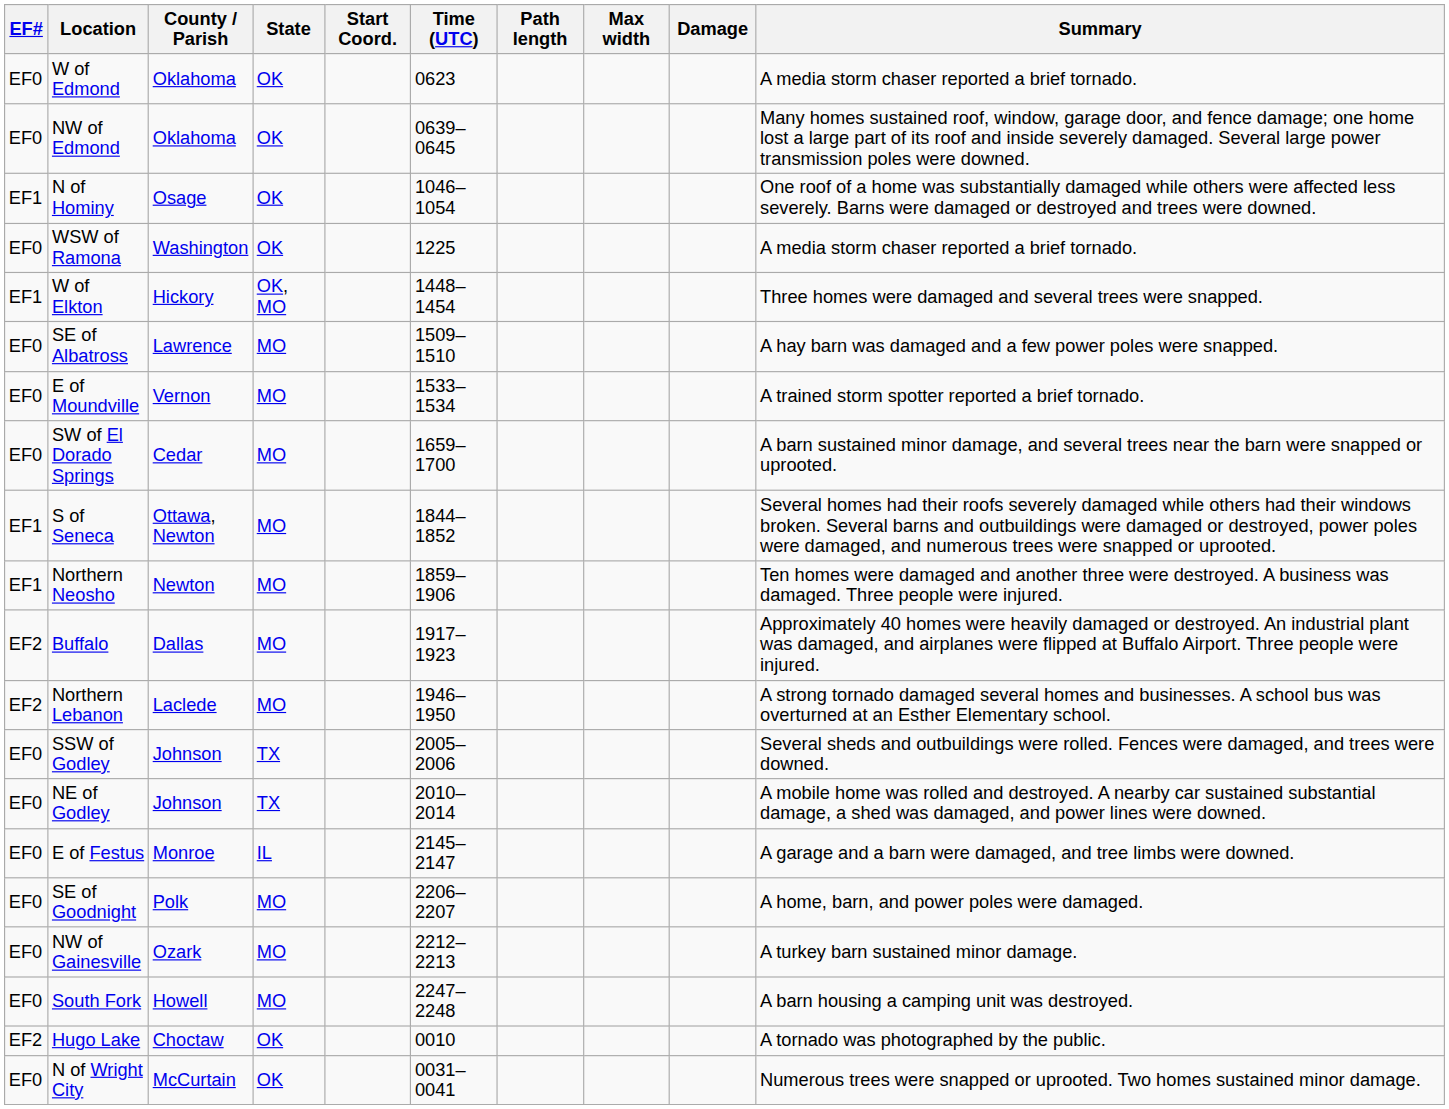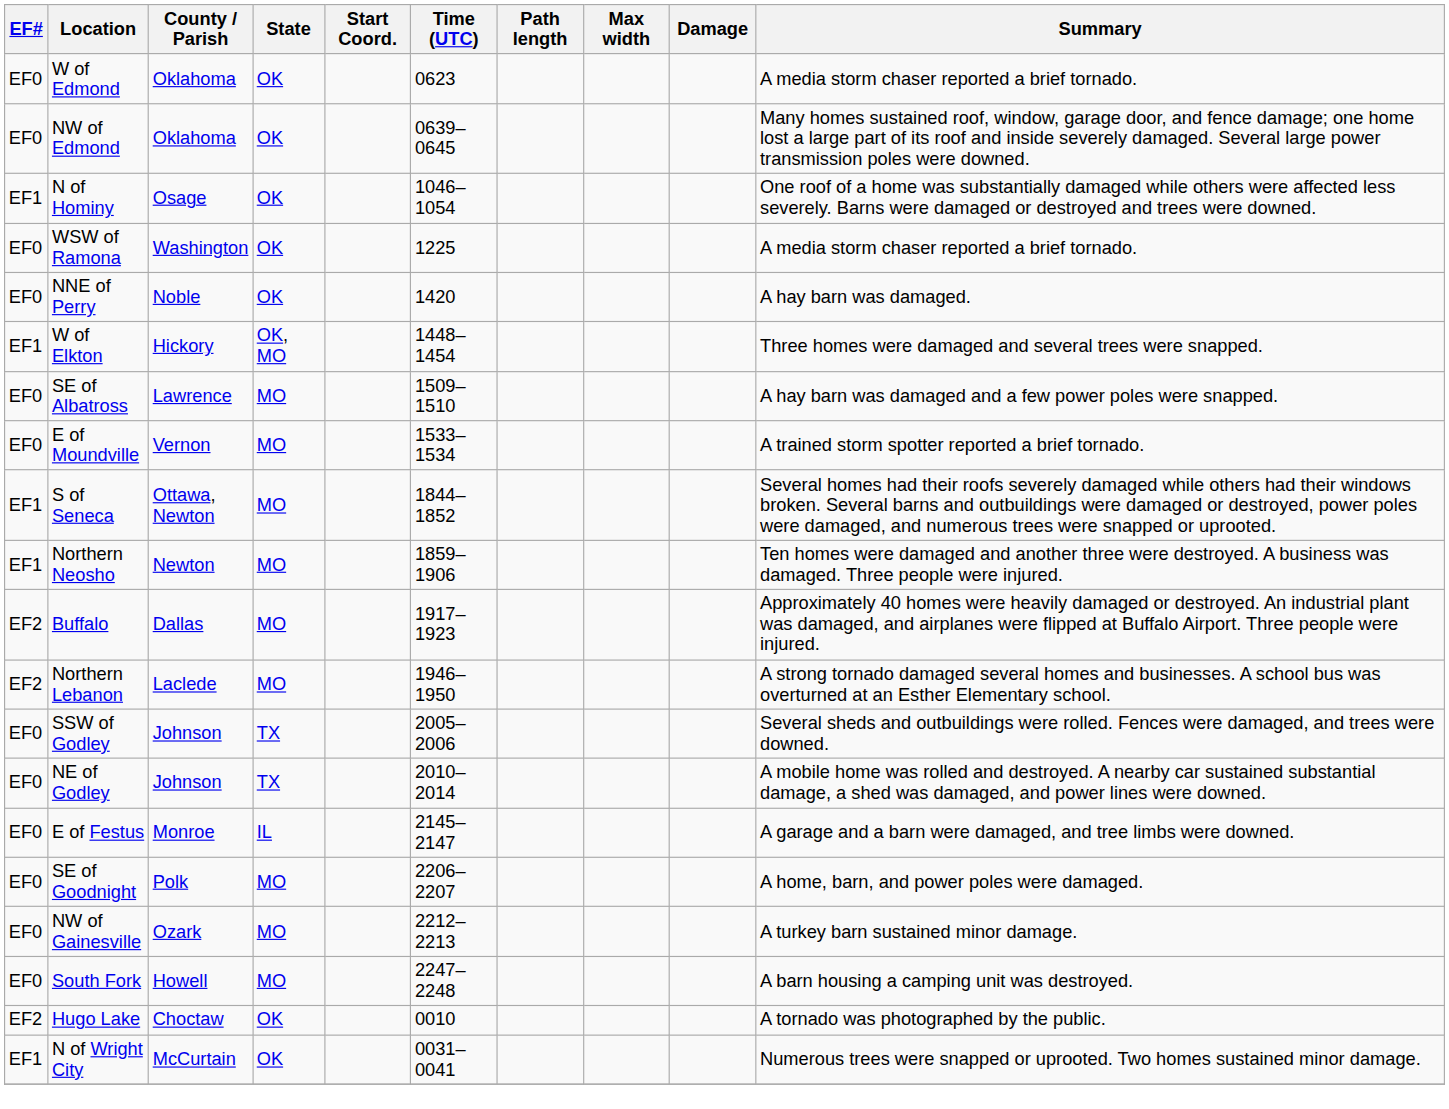+ row: (81, 296)
- row: (87, 455)
(25, 1079) EF0 -> (25, 1059) EF1
